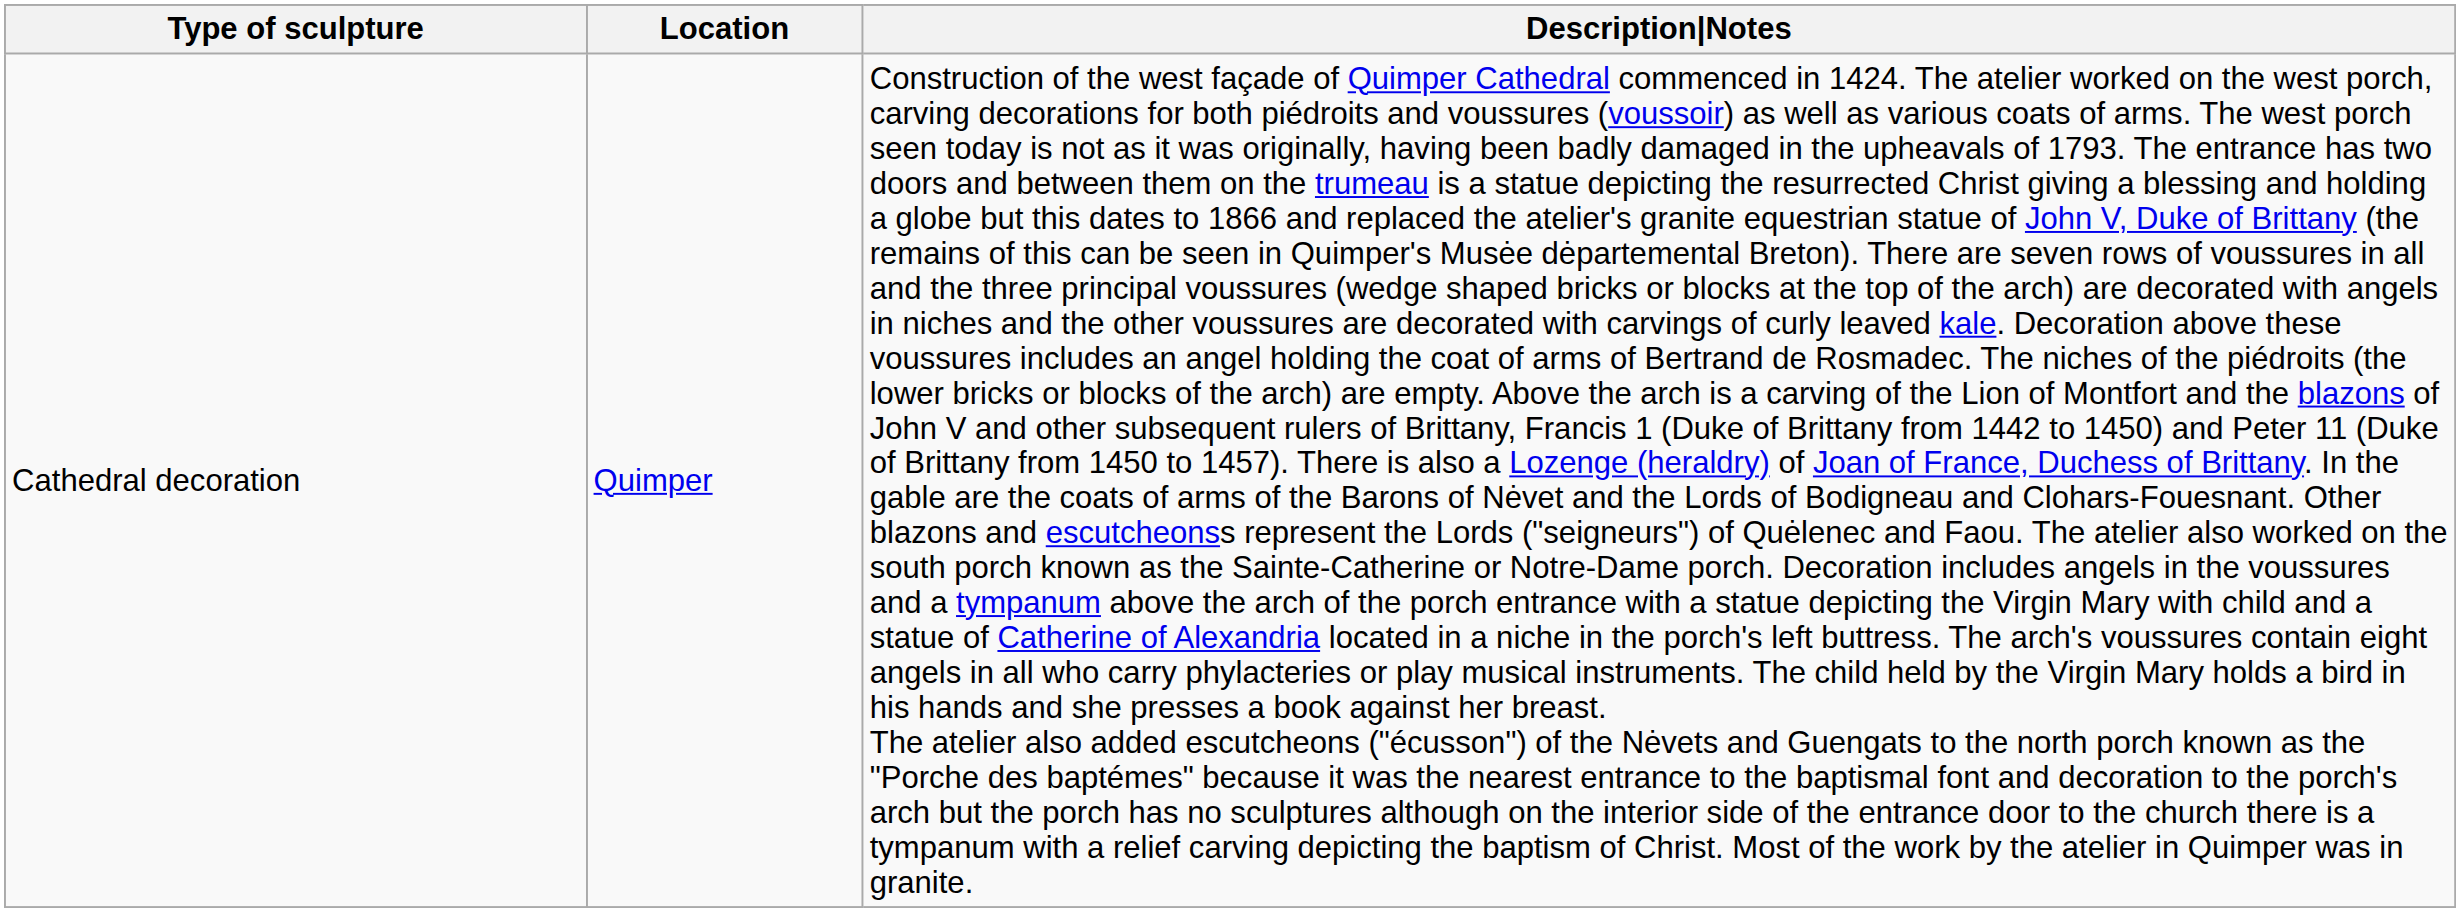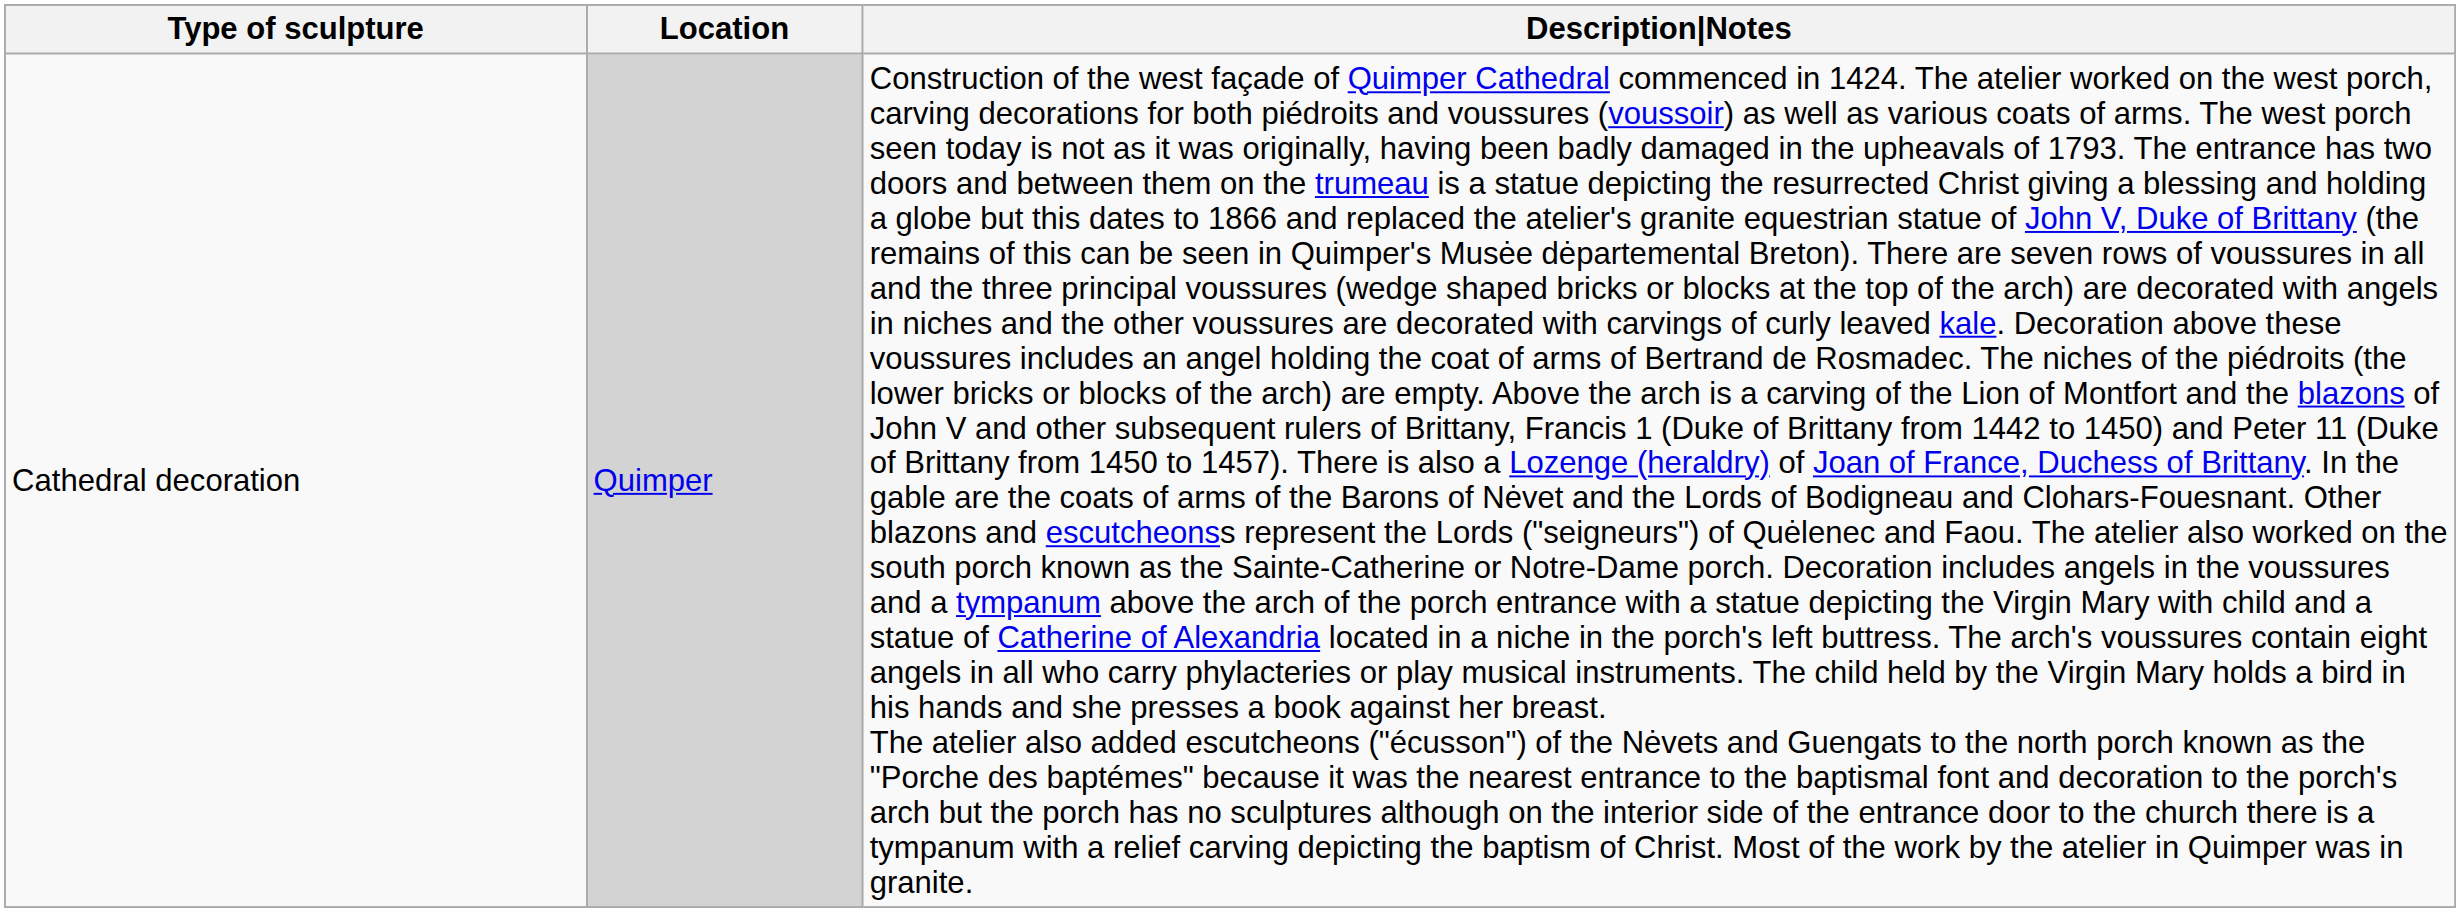(653, 479) no background -> (653, 479) lightgrey background
